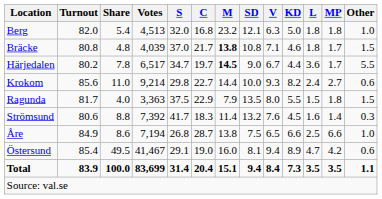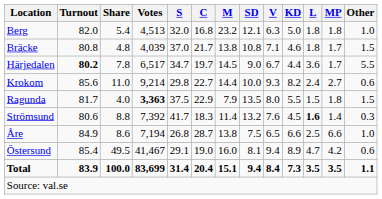(227, 47) bold -> (227, 47) normal
(88, 64) normal -> (88, 64) bold
(227, 64) bold -> (227, 64) normal
(153, 99) normal -> (153, 99) bold
(313, 116) normal -> (313, 116) bold
